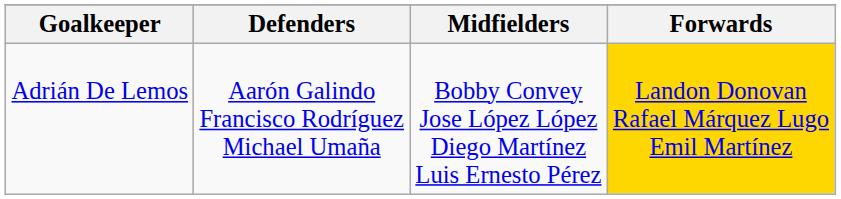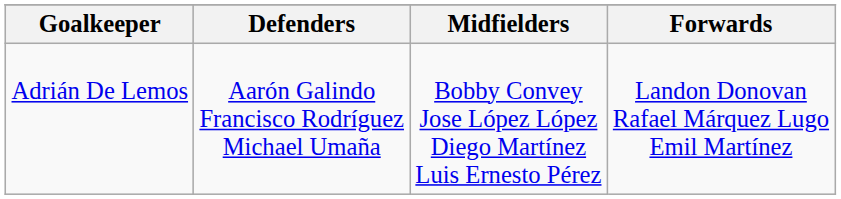(721, 118) gold background -> (721, 118) no background
